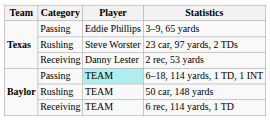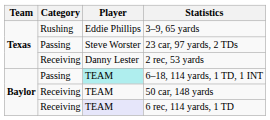(55, 29) Passing -> (57, 29) Rushing
(57, 44) Rushing -> (55, 44) Passing
(57, 91) Rushing -> (60, 91) Receiving
(99, 107) no background -> (99, 107) lavender background
